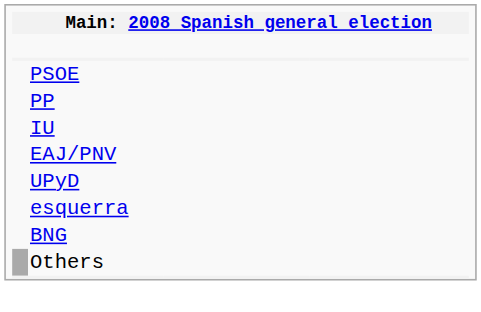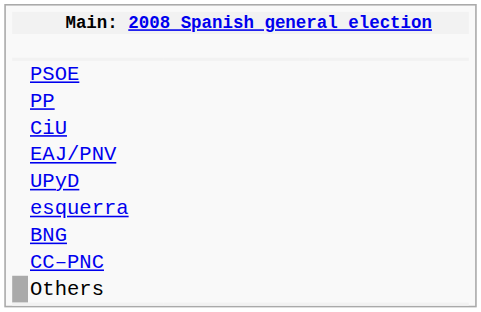- row: (20, 128)
+ row: (20, 128)
+ row: (20, 262)
